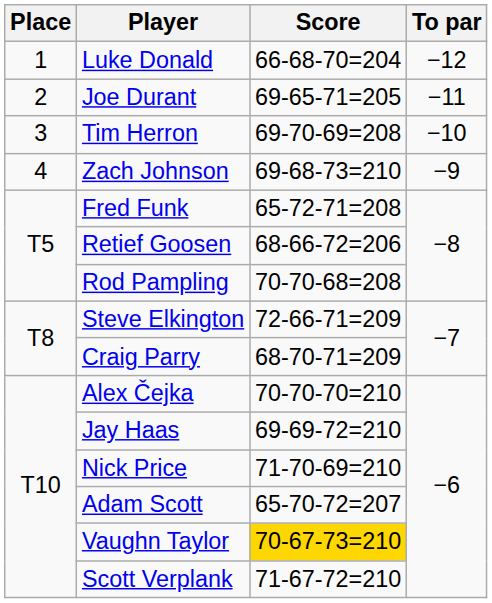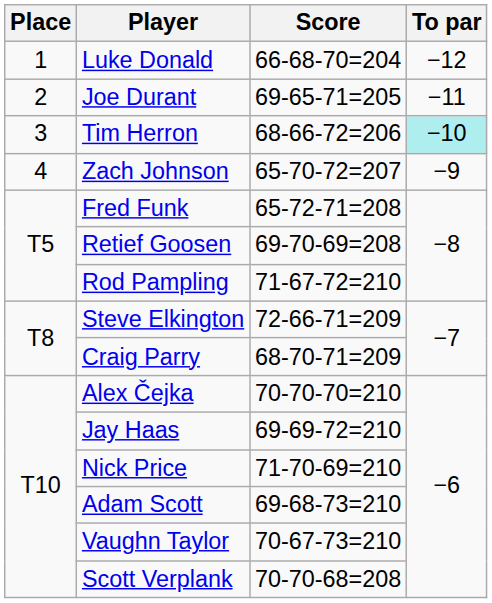(328, 134) 69-70-69=208 -> (328, 134) 68-66-72=206
(447, 134) no background -> (447, 134) paleturquoise background
(328, 171) 69-68-73=210 -> (328, 171) 65-70-72=207
(328, 245) 68-66-72=206 -> (328, 245) 69-70-69=208
(328, 282) 70-70-68=208 -> (328, 282) 71-67-72=210
(328, 504) 65-70-72=207 -> (328, 504) 69-68-73=210
(328, 541) gold background -> (328, 541) no background
(328, 578) 71-67-72=210 -> (328, 578) 70-70-68=208
